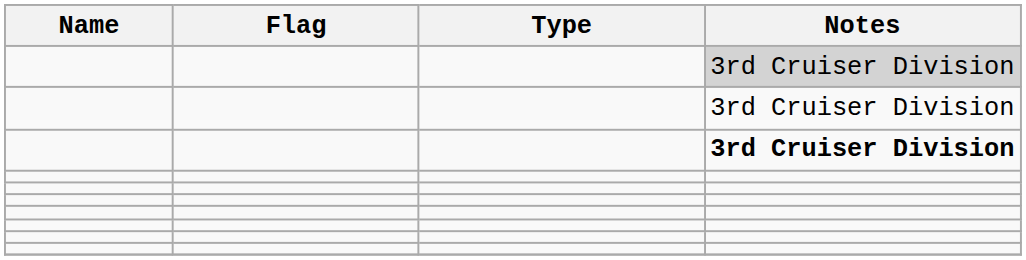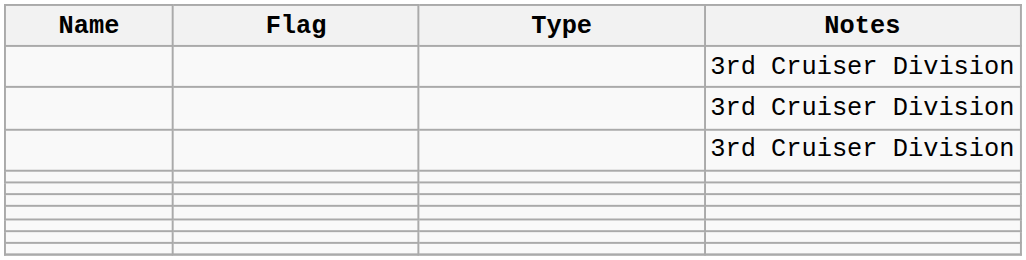(862, 67) lightgrey background -> (862, 67) no background
(862, 150) bold -> (862, 150) normal
